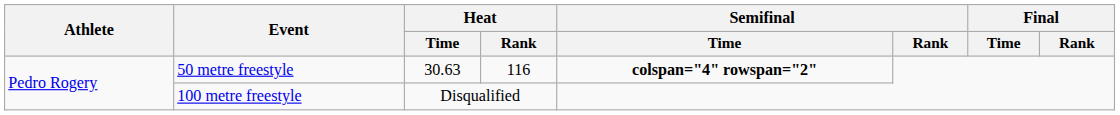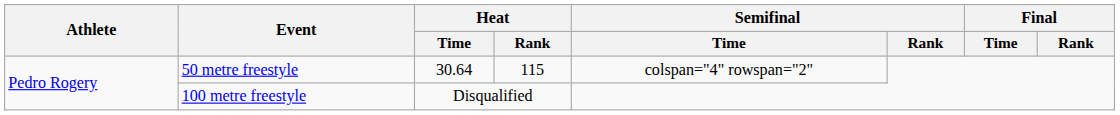(442, 69) 30.63 -> (454, 69) 30.64
(519, 69) 116 -> (532, 69) 115
(725, 69) bold -> (729, 69) normal
